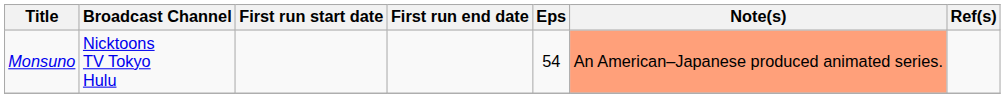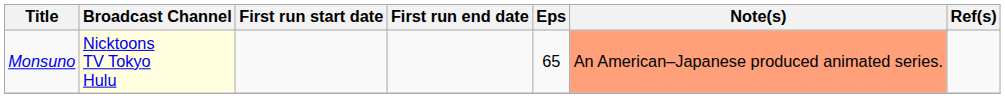(119, 61) no background -> (119, 61) lightyellow background
(551, 61) 54 -> (551, 61) 65
